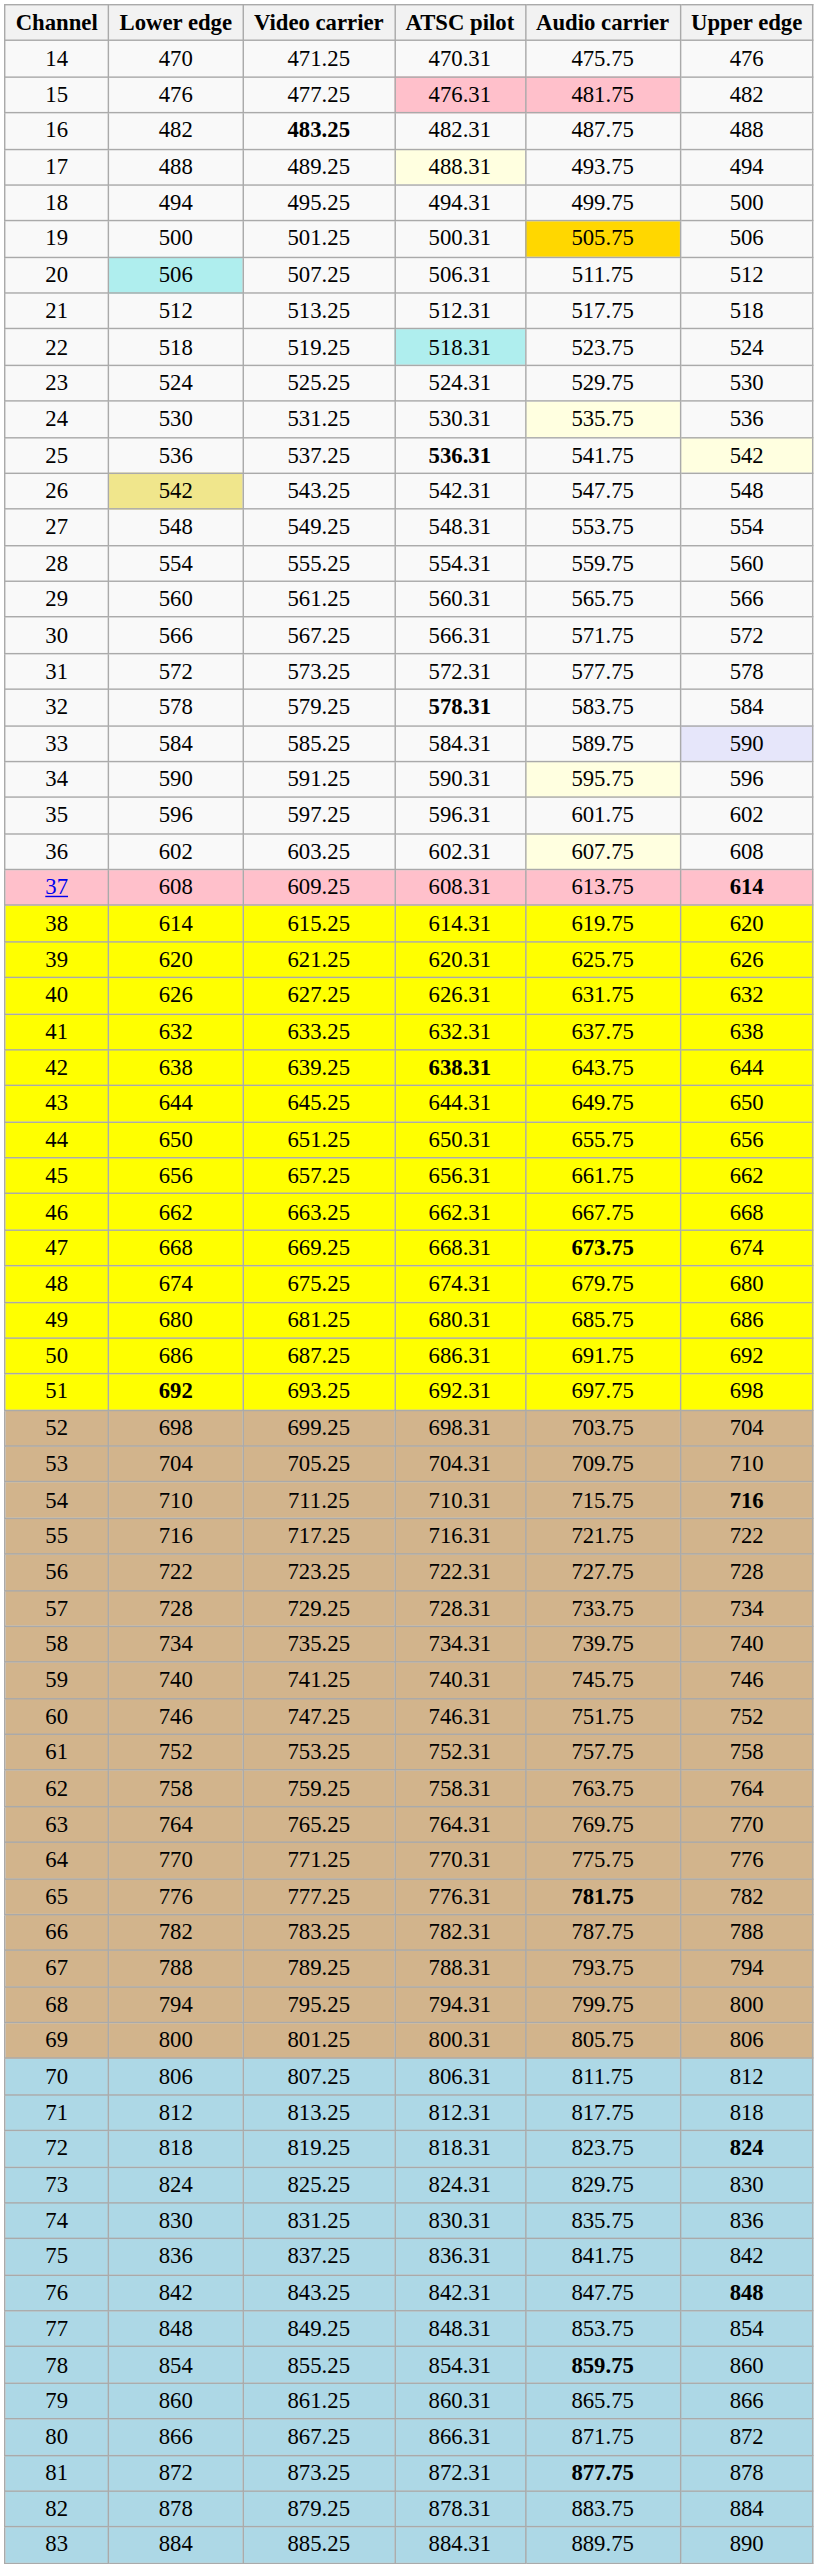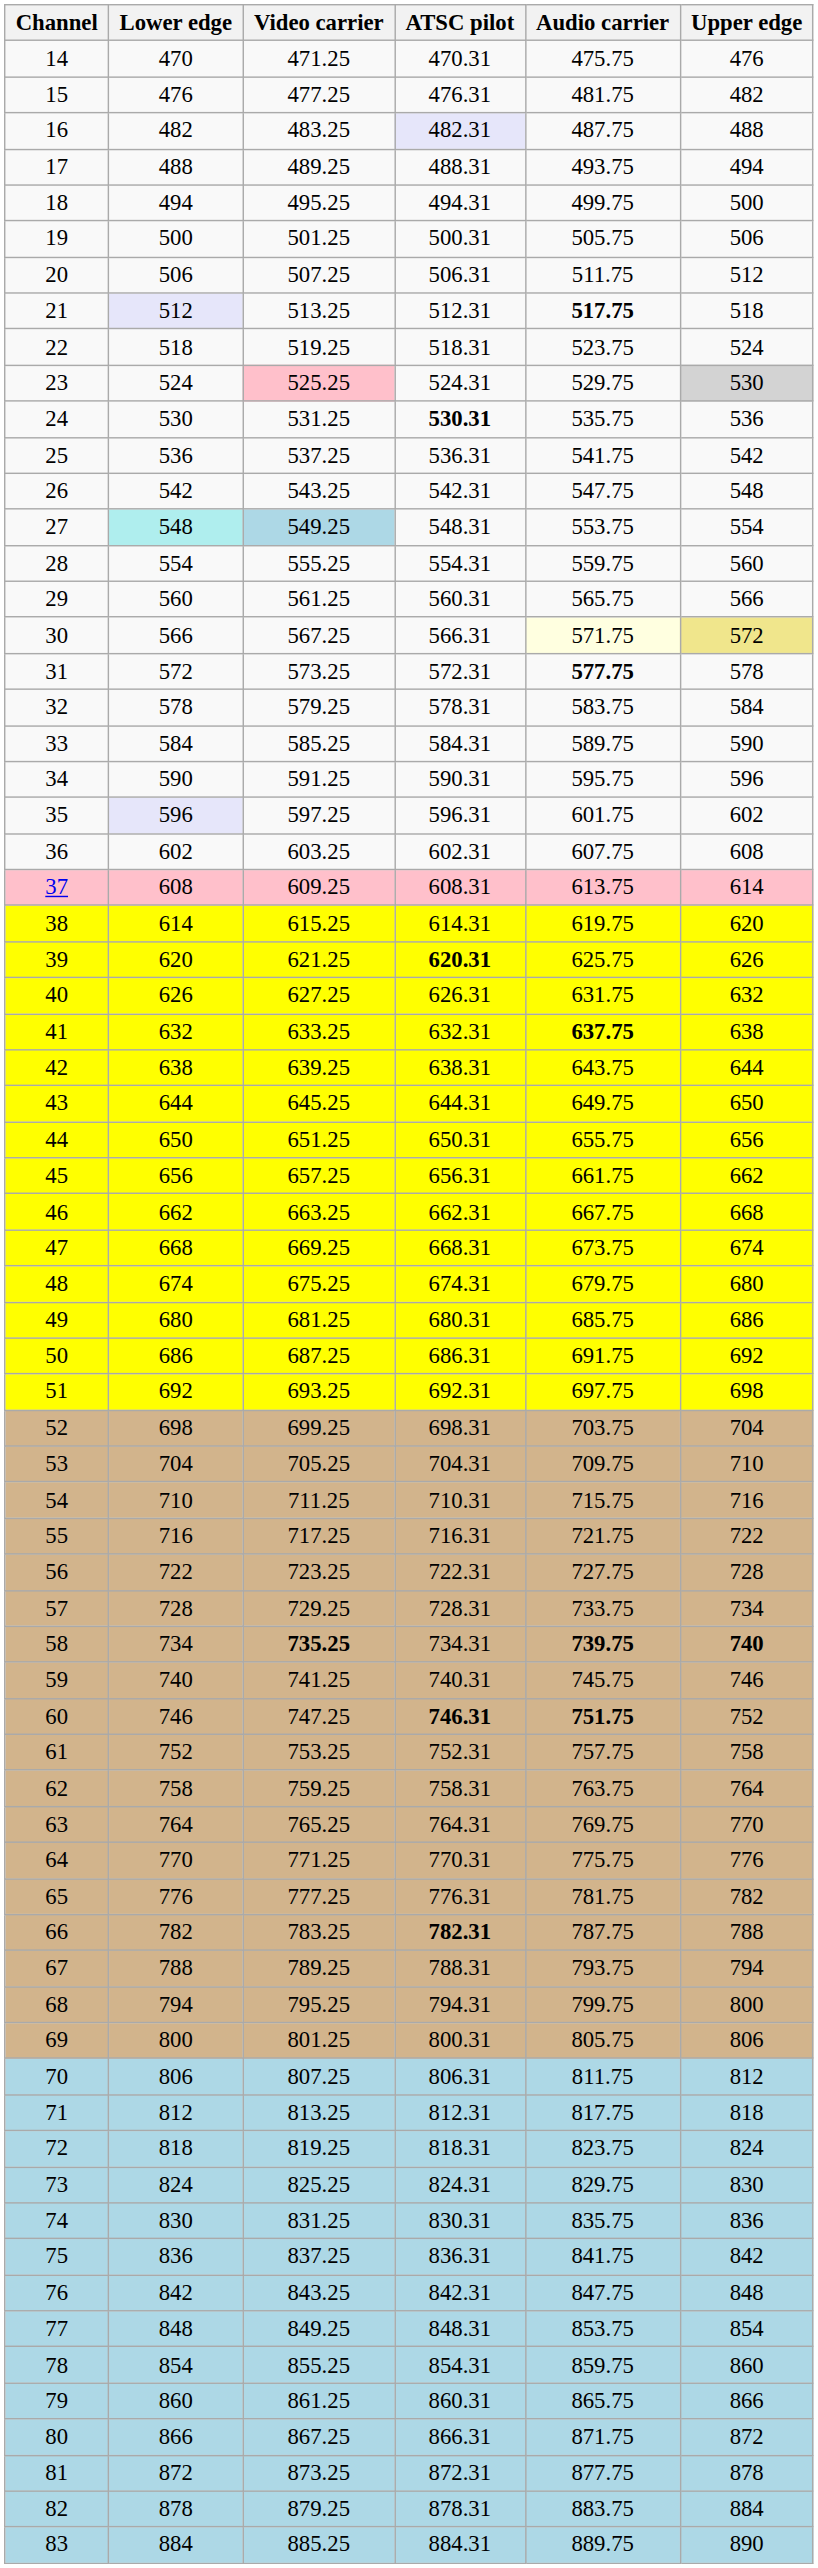(460, 94) pink background -> (460, 94) no background
(603, 94) pink background -> (603, 94) no background
(319, 130) bold -> (319, 130) normal
(460, 130) no background -> (460, 130) lavender background
(460, 166) lightyellow background -> (460, 166) no background
(603, 238) gold background -> (603, 238) no background
(176, 274) paleturquoise background -> (176, 274) no background
(176, 310) no background -> (176, 310) lavender background
(603, 310) normal -> (603, 310) bold
(460, 346) paleturquoise background -> (460, 346) no background
(319, 382) no background -> (319, 382) pink background
(747, 382) no background -> (747, 382) lightgrey background
(460, 418) normal -> (460, 418) bold
(603, 418) lightyellow background -> (603, 418) no background
(460, 454) bold -> (460, 454) normal
(747, 454) lightyellow background -> (747, 454) no background
(176, 490) khaki background -> (176, 490) no background
(176, 526) no background -> (176, 526) paleturquoise background
(319, 526) no background -> (319, 526) lightblue background
(603, 635) no background -> (603, 635) lightyellow background
(747, 635) no background -> (747, 635) khaki background
(603, 671) normal -> (603, 671) bold
(460, 707) bold -> (460, 707) normal
(747, 743) lavender background -> (747, 743) no background
(603, 779) lightyellow background -> (603, 779) no background
(176, 815) no background -> (176, 815) lavender background
(603, 851) lightyellow background -> (603, 851) no background
(747, 887) bold -> (747, 887) normal
(460, 959) normal -> (460, 959) bold
(603, 1031) normal -> (603, 1031) bold
(460, 1067) bold -> (460, 1067) normal
(603, 1247) bold -> (603, 1247) normal
(176, 1391) bold -> (176, 1391) normal
(747, 1499) bold -> (747, 1499) normal
(319, 1643) normal -> (319, 1643) bold
(603, 1643) normal -> (603, 1643) bold
(747, 1643) normal -> (747, 1643) bold
(460, 1716) normal -> (460, 1716) bold
(603, 1716) normal -> (603, 1716) bold
(603, 1896) bold -> (603, 1896) normal
(460, 1932) normal -> (460, 1932) bold
(747, 2148) bold -> (747, 2148) normal
(747, 2292) bold -> (747, 2292) normal
(603, 2364) bold -> (603, 2364) normal
(603, 2472) bold -> (603, 2472) normal
